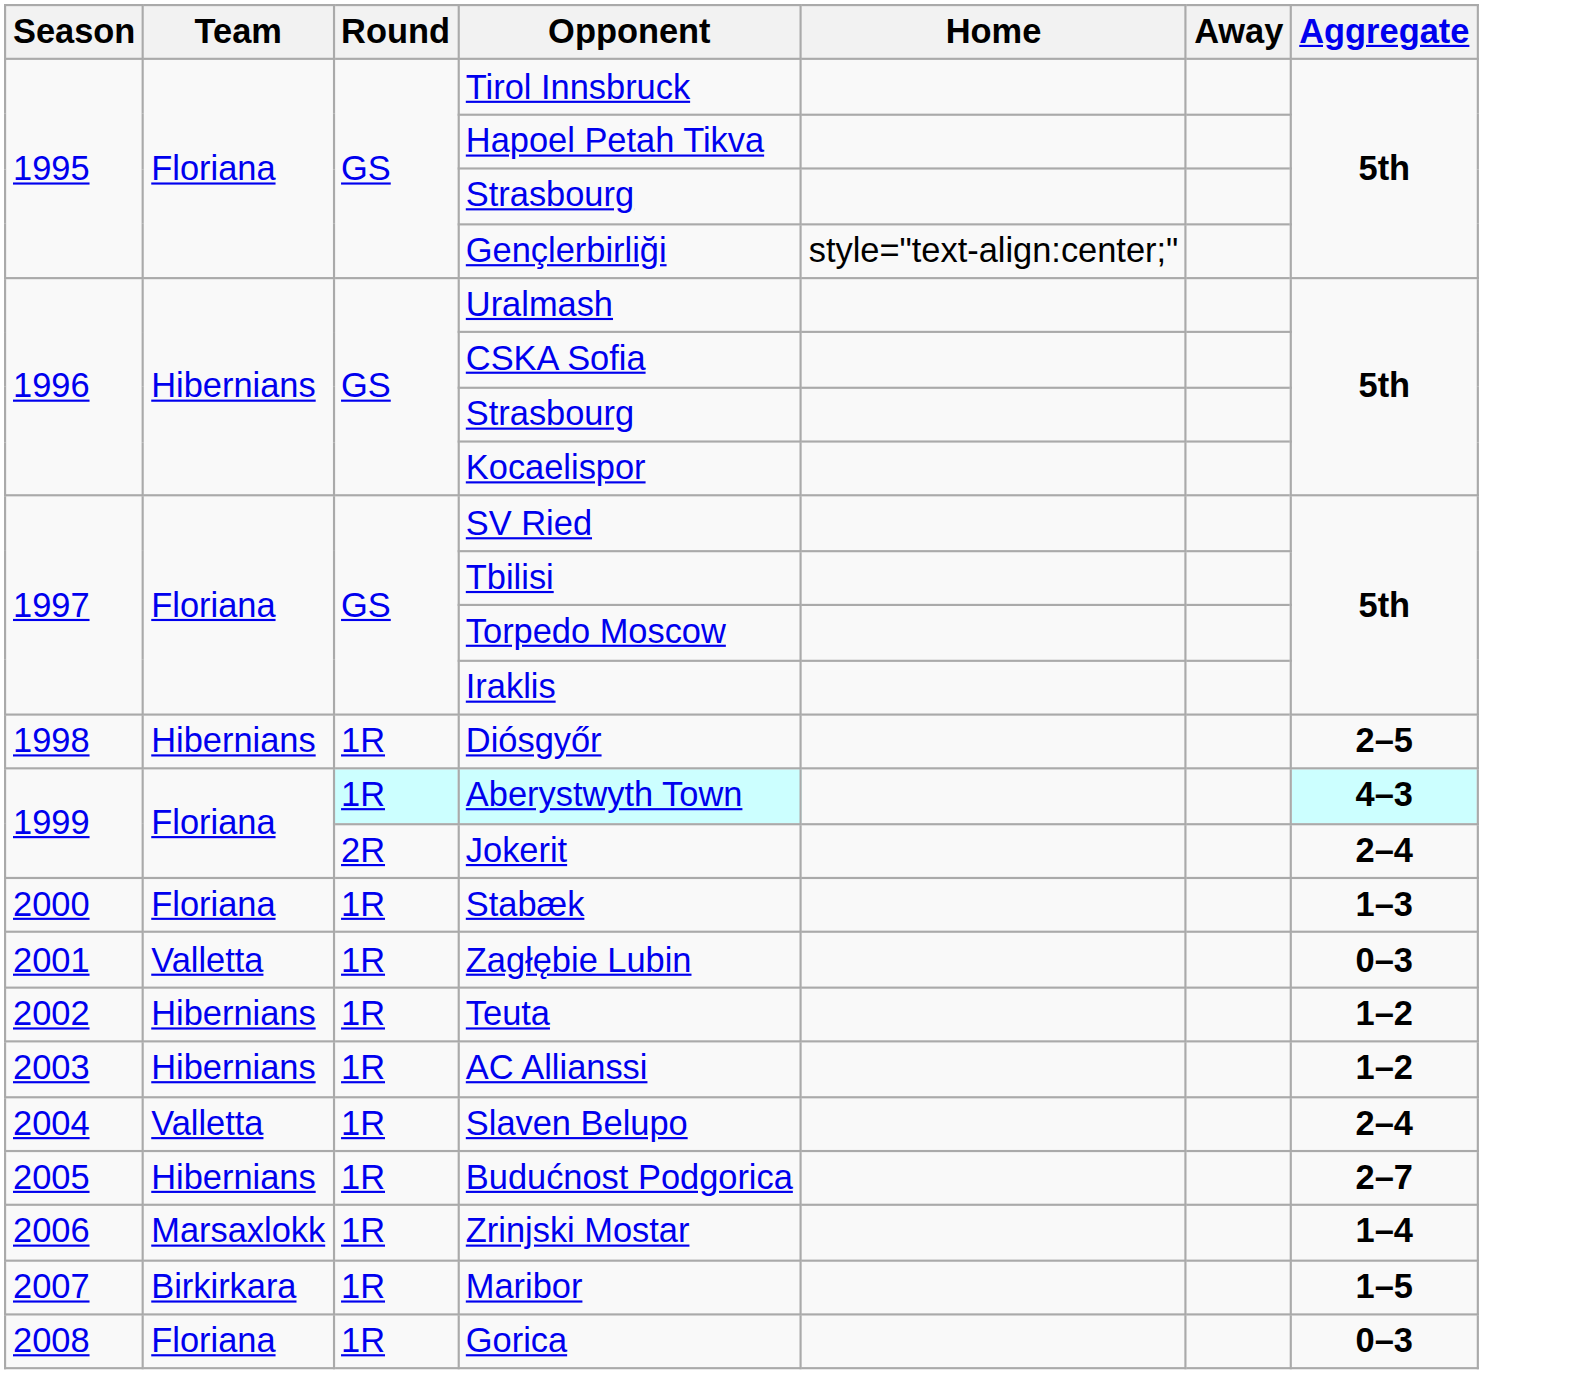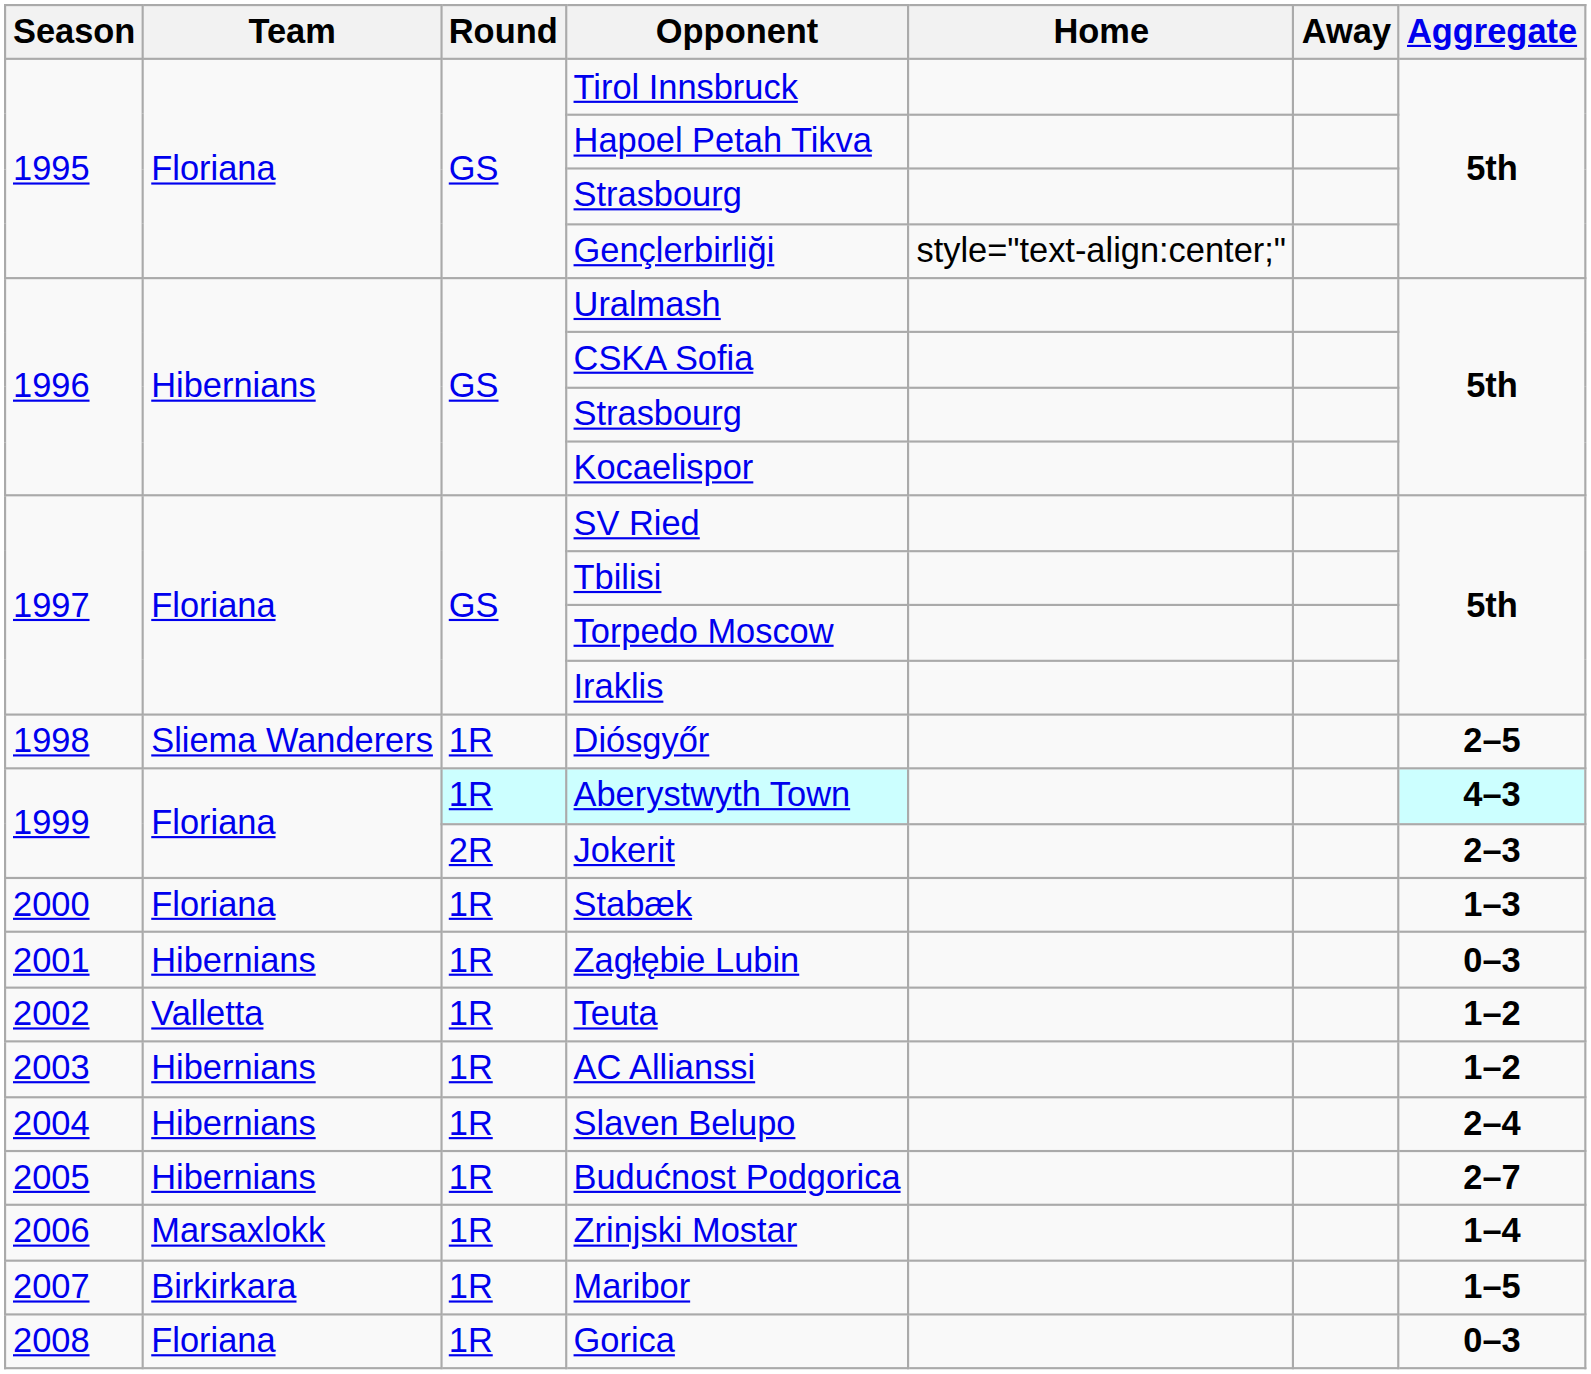(233, 741) Hibernians -> (292, 741) Sliema Wanderers
(1384, 850) 2–4 -> (1492, 850) 2–3
(207, 959) Valletta -> (233, 959) Hibernians
(233, 1013) Hibernians -> (207, 1013) Valletta
(207, 1122) Valletta -> (233, 1122) Hibernians
